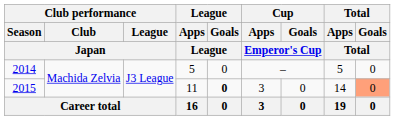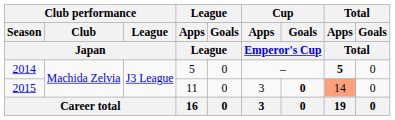(340, 69) normal -> (340, 69) bold
(225, 87) bold -> (225, 87) normal
(303, 87) normal -> (303, 87) bold
(340, 87) no background -> (340, 87) lightsalmon background
(373, 87) lightsalmon background -> (373, 87) no background
